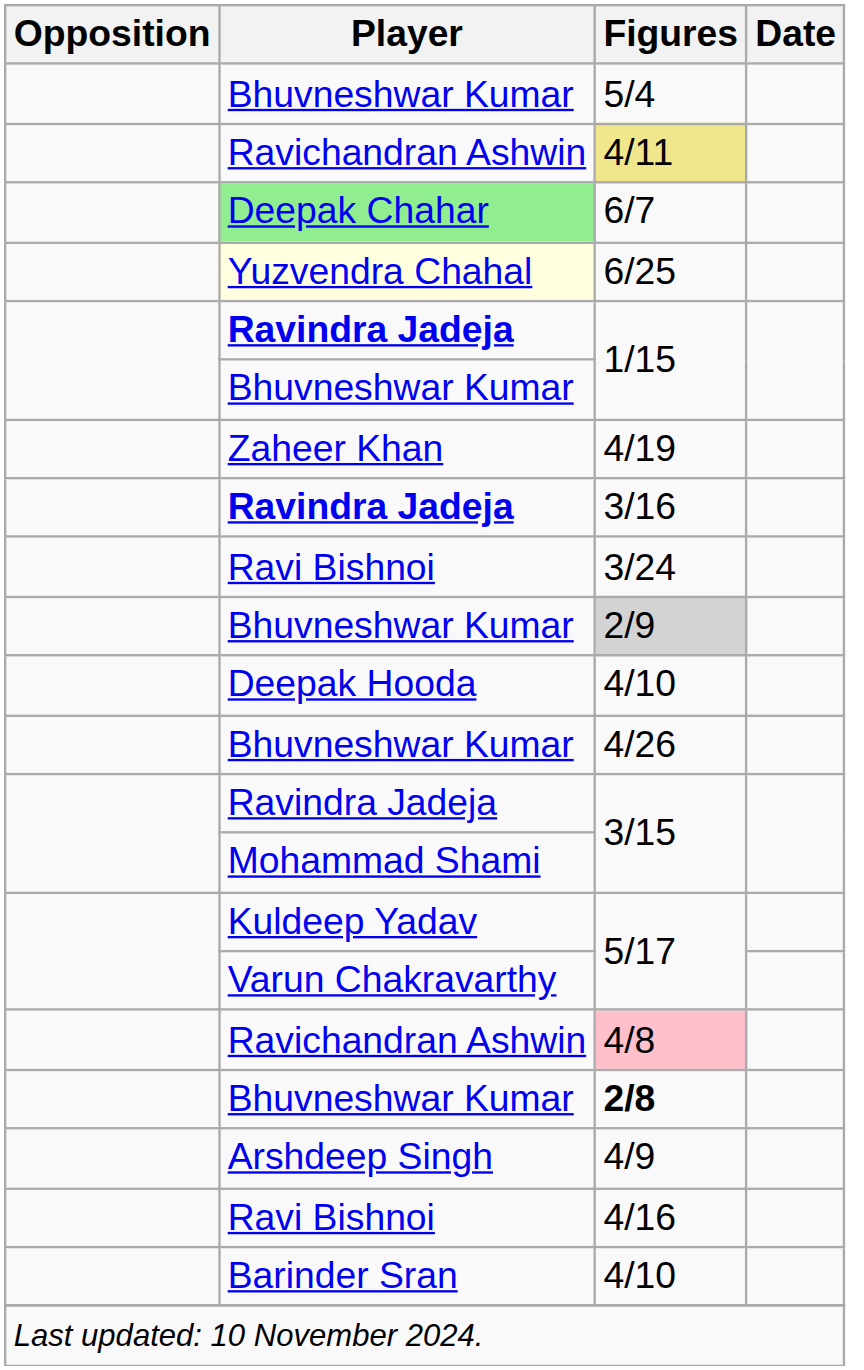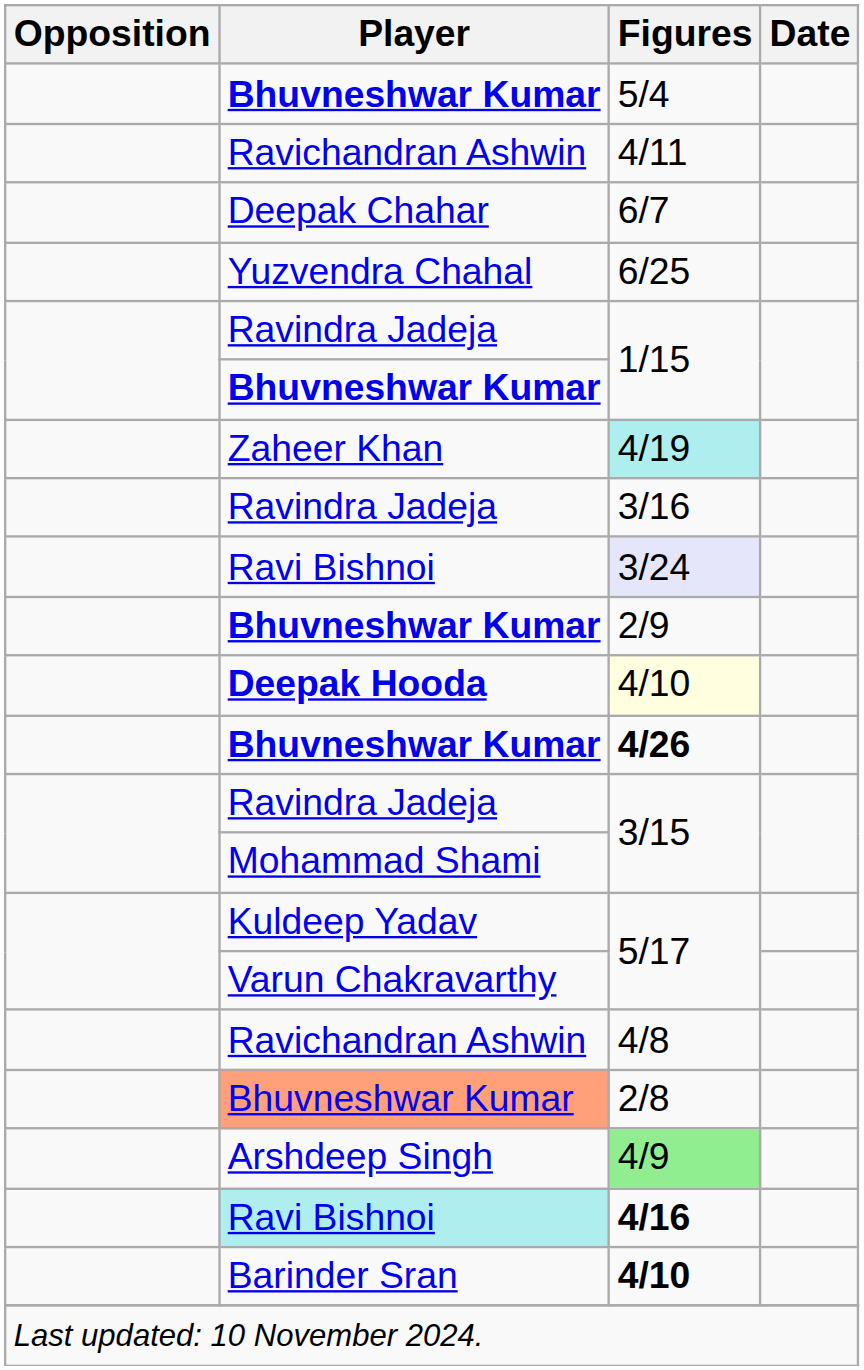(401, 93) normal -> (414, 93) bold
(638, 152) khaki background -> (653, 152) no background
(358, 211) lightgreen background -> (358, 211) no background
(380, 270) lightyellow background -> (380, 270) no background
(371, 329) bold -> (362, 329) normal
(401, 388) normal -> (414, 388) bold
(640, 447) no background -> (654, 447) paleturquoise background
(371, 507) bold -> (362, 507) normal
(640, 566) no background -> (654, 566) lavender background
(401, 625) normal -> (414, 625) bold
(629, 625) lightgrey background -> (644, 625) no background
(352, 684) normal -> (357, 684) bold
(640, 684) no background -> (654, 684) lightyellow background
(401, 743) normal -> (414, 743) bold
(640, 743) normal -> (654, 743) bold
(629, 1039) pink background -> (644, 1039) no background
(401, 1098) no background -> (401, 1098) lightsalmon background
(629, 1098) bold -> (644, 1098) normal
(629, 1157) no background -> (644, 1157) lightgreen background
(331, 1216) no background -> (331, 1216) paleturquoise background
(640, 1216) normal -> (654, 1216) bold
(640, 1275) normal -> (654, 1275) bold
